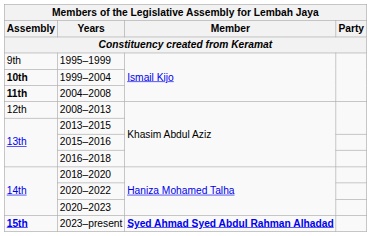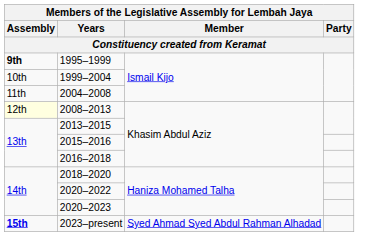(14, 61) normal -> (14, 61) bold
(17, 77) bold -> (17, 77) normal
(17, 93) bold -> (16, 93) normal
(17, 110) no background -> (17, 110) lightyellow background
(230, 223) bold -> (224, 223) normal
